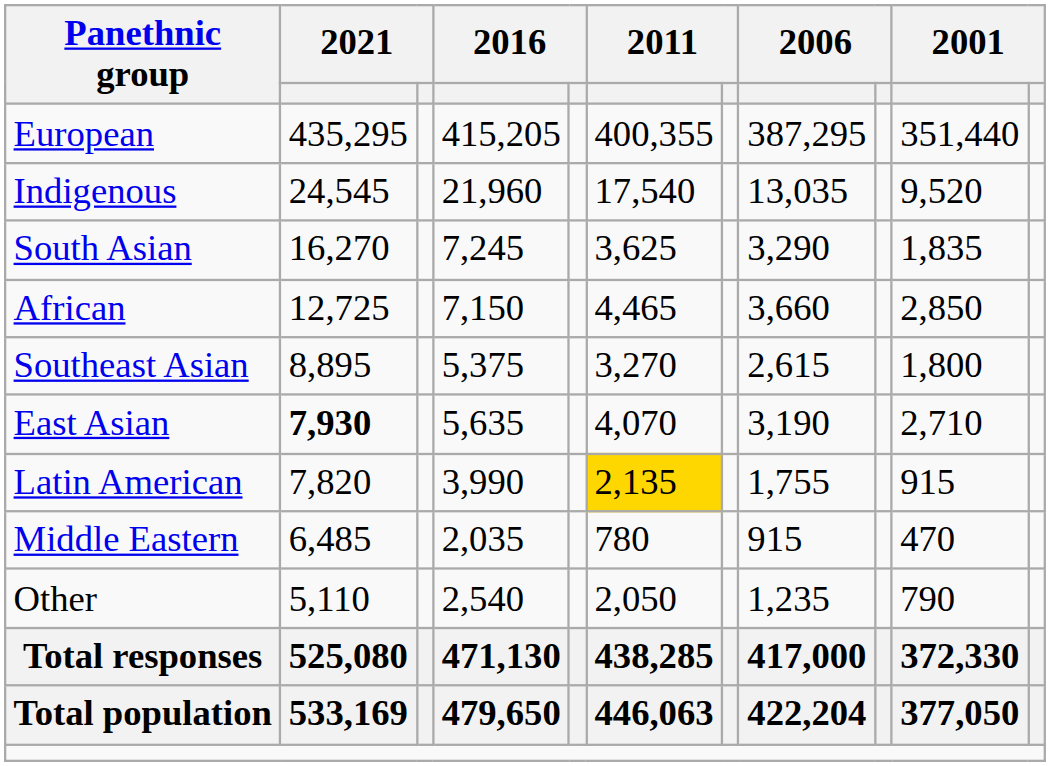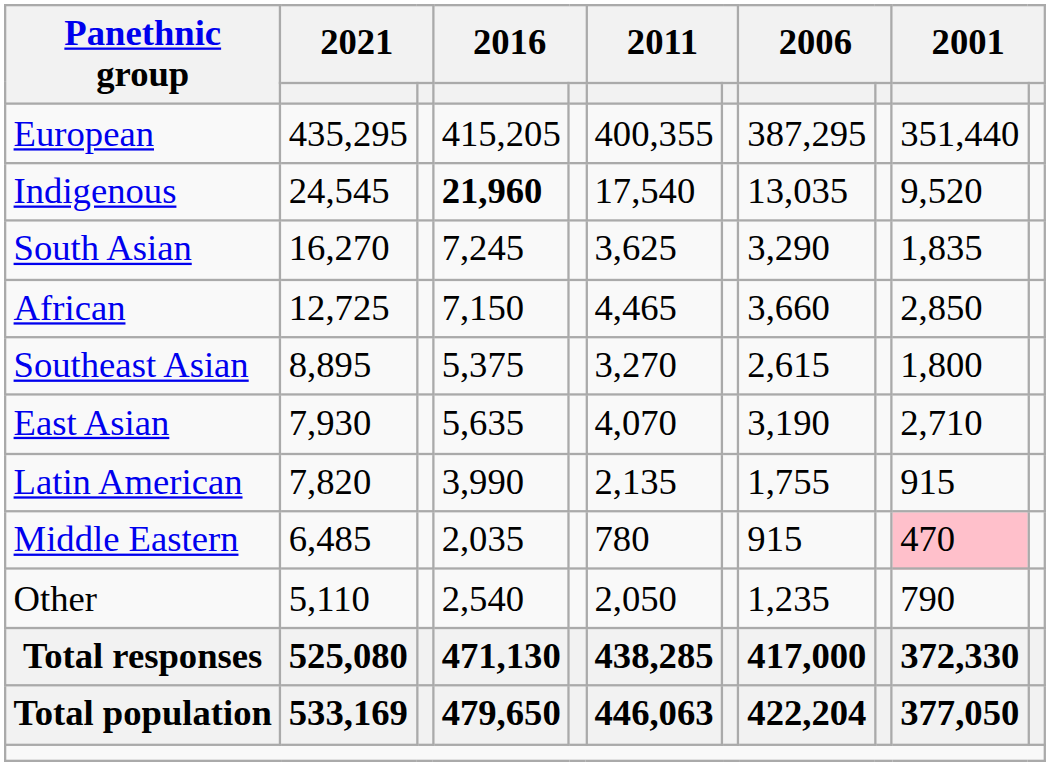(492, 190) normal -> (492, 190) bold
(330, 423) bold -> (330, 423) normal
(636, 481) gold background -> (636, 481) no background
(928, 539) no background -> (928, 539) pink background
